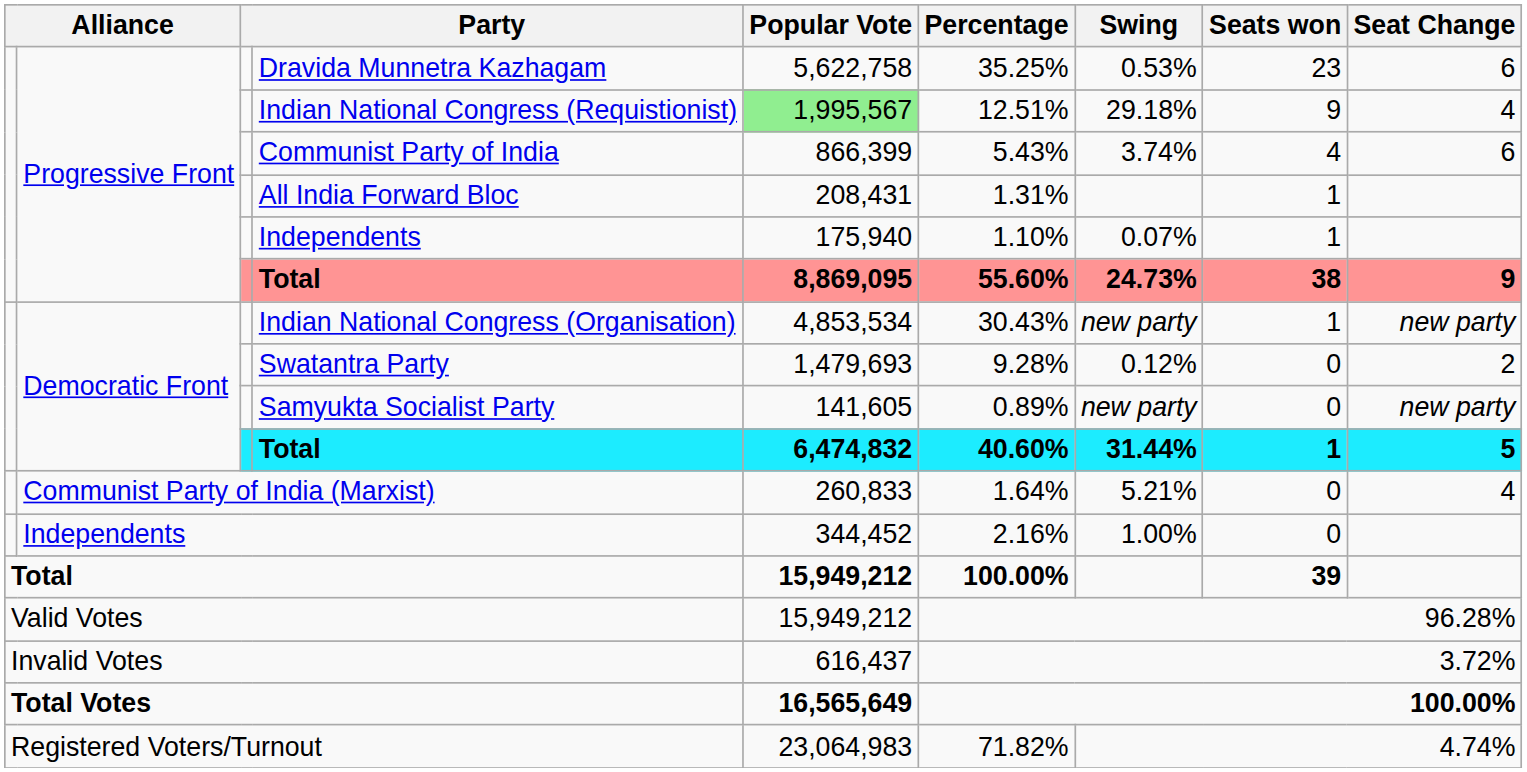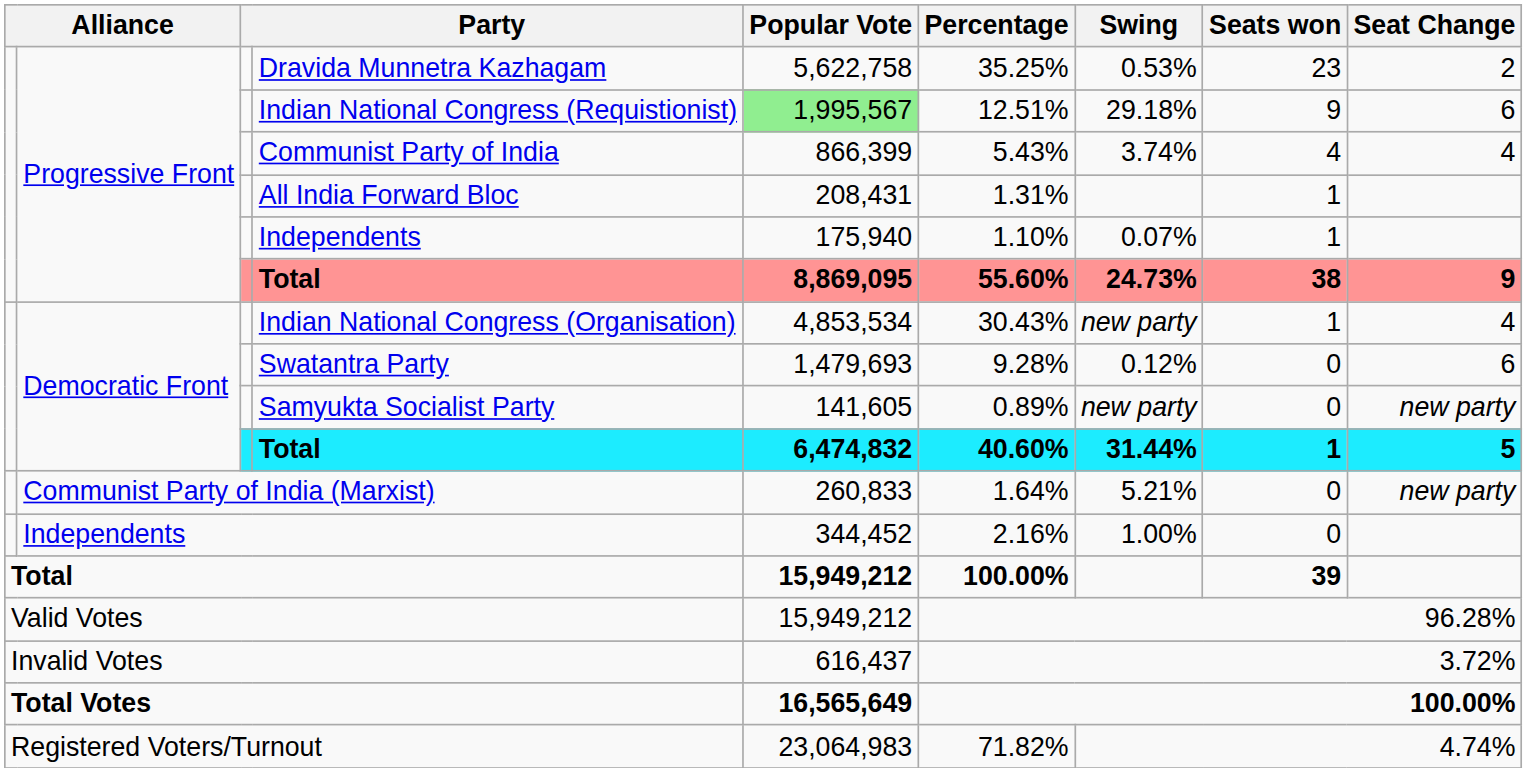(1508, 68) 6 -> (1508, 68) 2
(1508, 110) 4 -> (1508, 110) 6
(1508, 152) 6 -> (1508, 152) 4
(1457, 322) new party -> (1508, 322) 4
(1508, 364) 2 -> (1508, 364) 6
(1508, 491) 4 -> (1457, 491) new party
